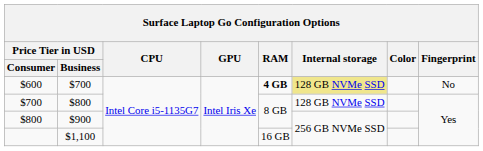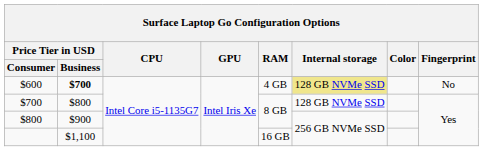(80, 85) normal -> (80, 85) bold
(275, 85) bold -> (275, 85) normal
